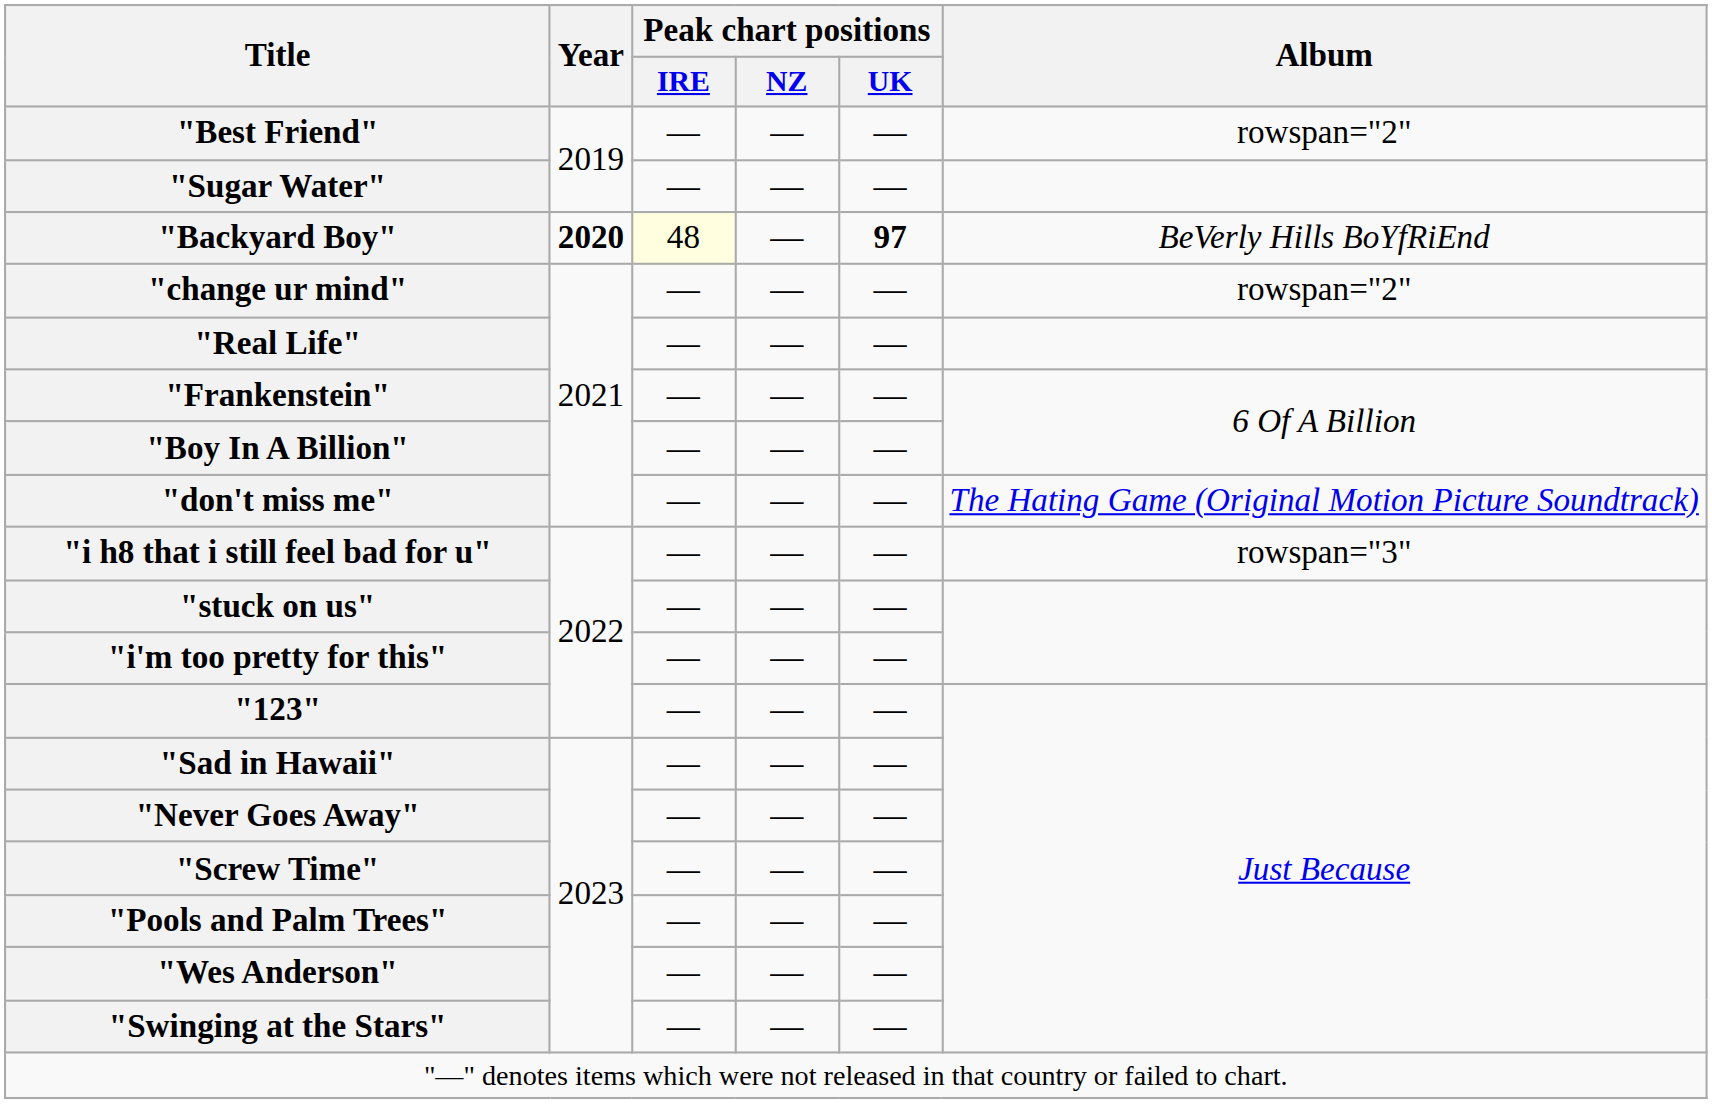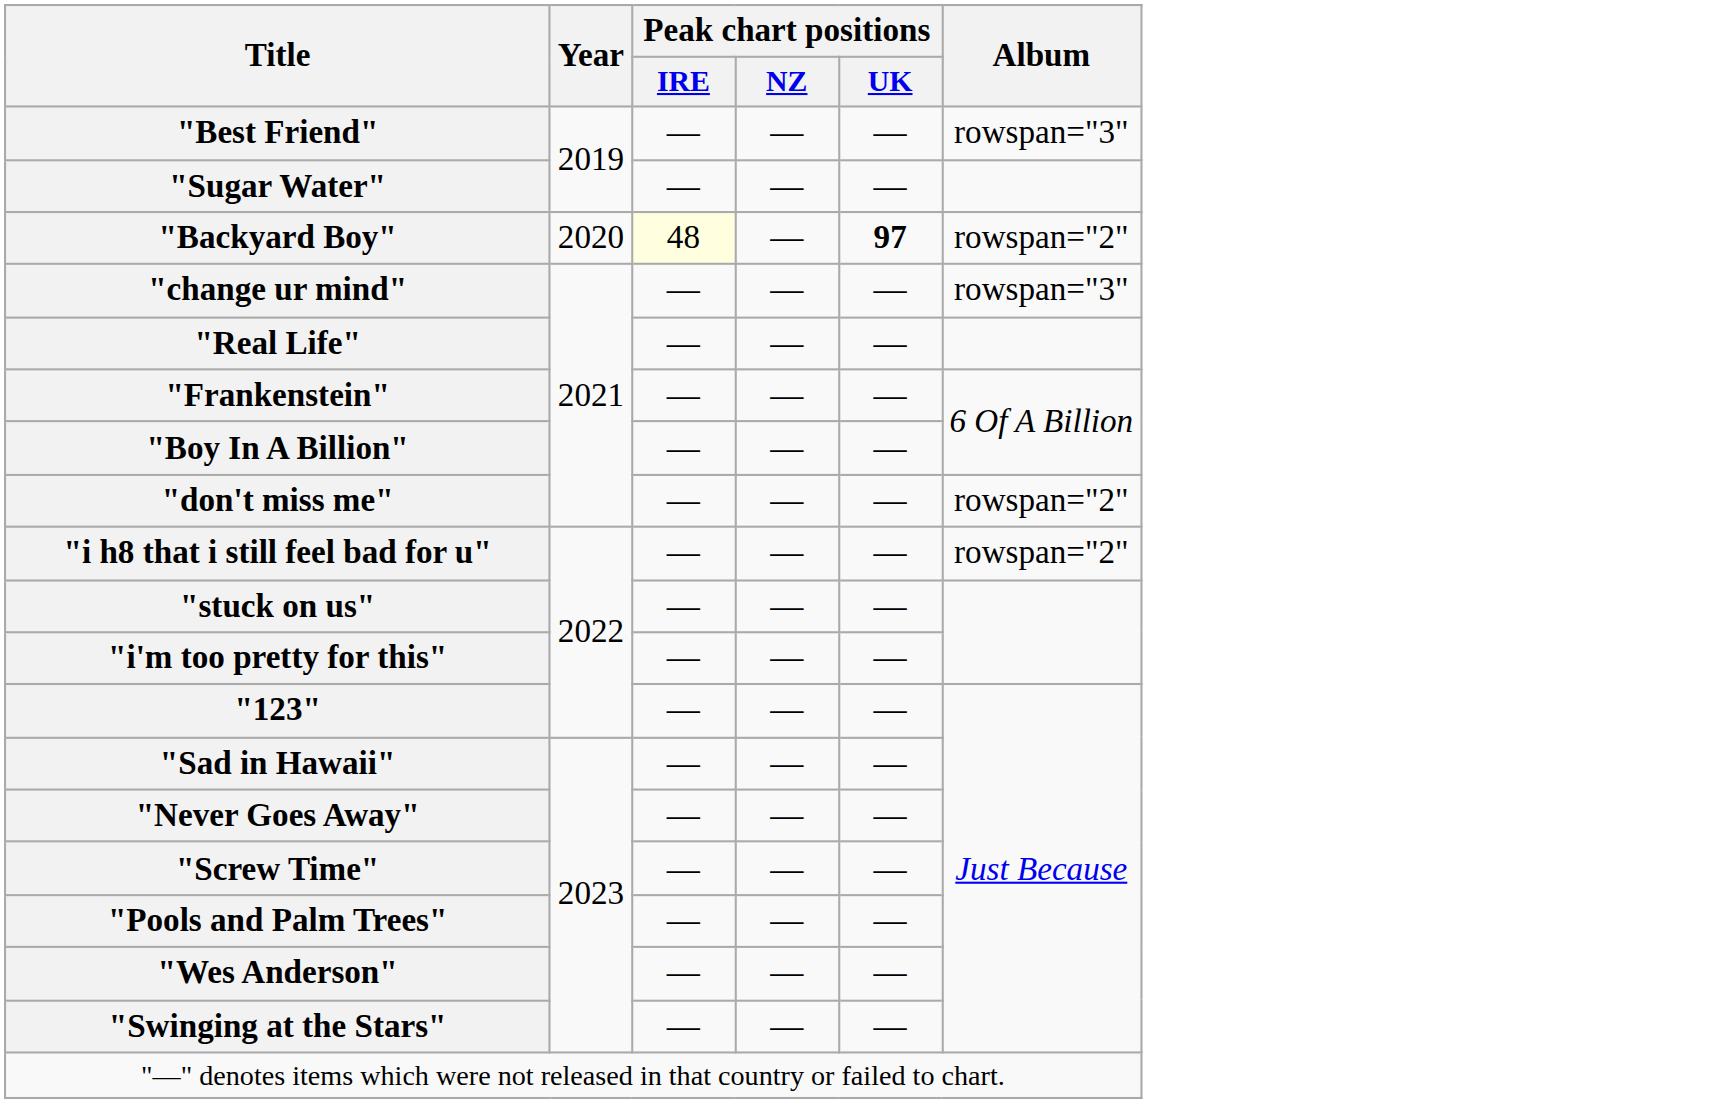(1324, 132) rowspan="2" -> (1041, 132) rowspan="3"
(591, 237) bold -> (591, 237) normal
(1324, 237) BeVerly Hills BoYfRiEnd -> (1041, 237) rowspan="2"
(1324, 290) rowspan="2" -> (1041, 290) rowspan="3"
(1324, 500) The Hating Game (Original Motion Picture Soundtrack) -> (1041, 500) rowspan="2"
(1324, 552) rowspan="3" -> (1041, 552) rowspan="2"
